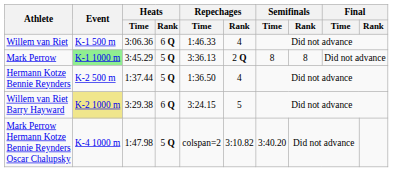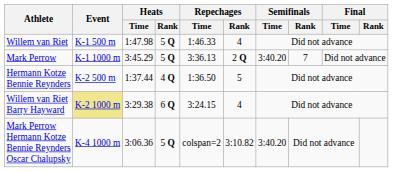(139, 42) 3:06.36 -> (139, 42) 1:47.98
(168, 42) 6 Q -> (168, 42) 5 Q
(98, 58) lightgreen background -> (98, 58) no background
(272, 58) 8 -> (272, 58) 3:40.20
(305, 58) 8 -> (305, 58) 7
(168, 79) 5 Q -> (168, 79) 4 Q
(239, 79) 4 -> (239, 79) 5
(239, 105) 5 -> (239, 105) 4
(139, 143) 1:47.98 -> (139, 143) 3:06.36
